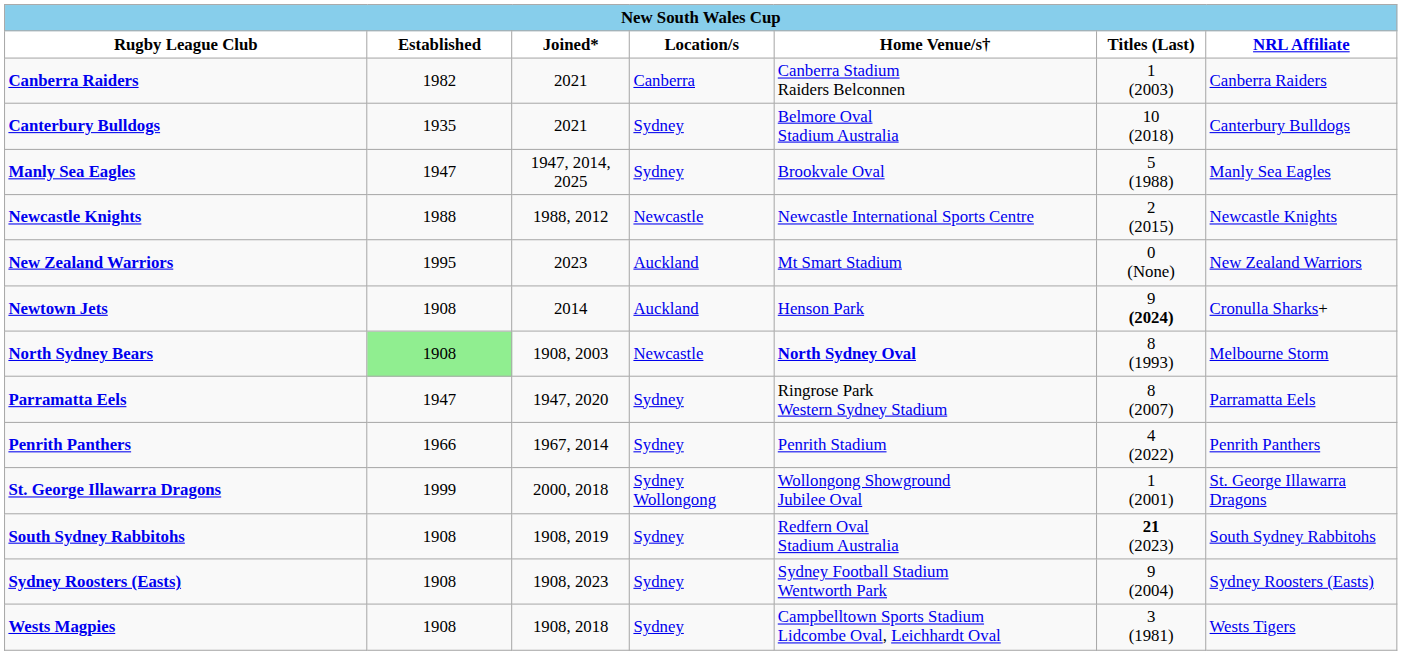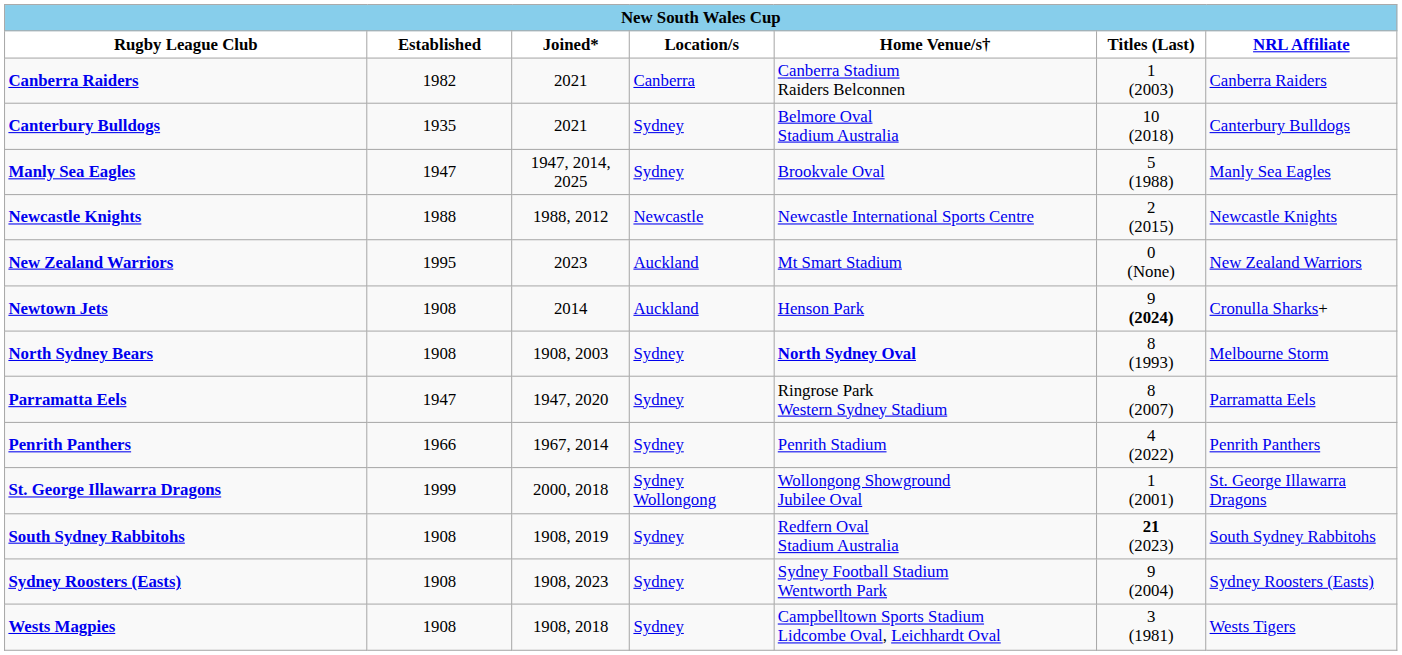(439, 353) lightgreen background -> (439, 353) no background
(668, 353) Newcastle -> (659, 353) Sydney
